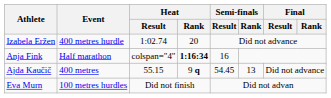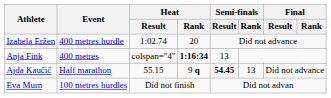(85, 56) Half marathon -> (79, 56) 400 metres
(224, 56) 16 -> (224, 56) 13
(79, 71) 400 metres -> (85, 71) Half marathon
(224, 71) normal -> (224, 71) bold
